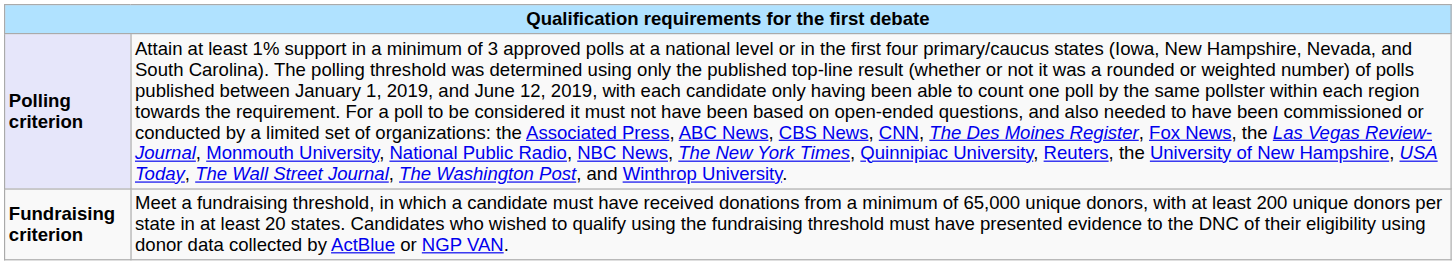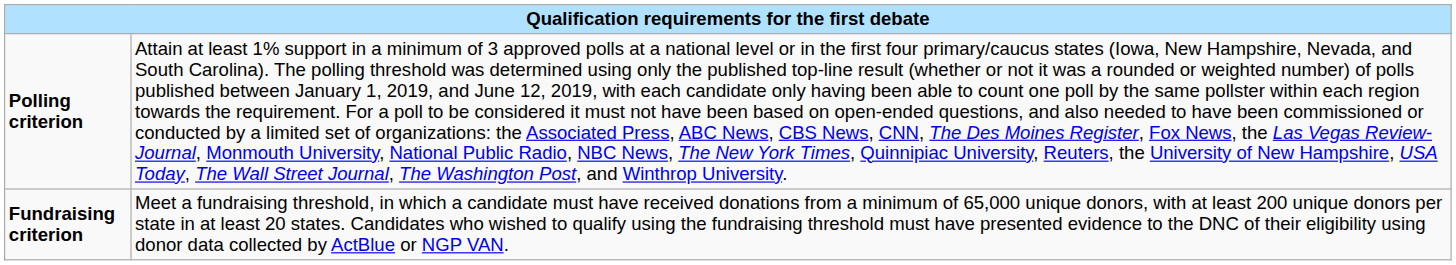(46, 111) lavender background -> (46, 111) no background
